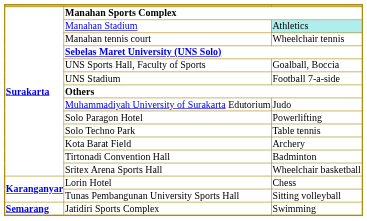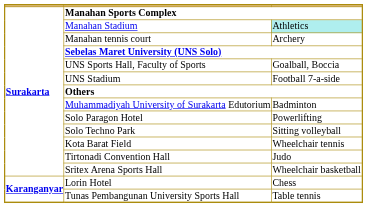(308, 39) Wheelchair tennis -> (289, 39) Archery
(282, 104) Judo -> (294, 104) Badminton
(296, 130) Table tennis -> (307, 130) Sitting volleyball
(289, 143) Archery -> (308, 143) Wheelchair tennis
(294, 156) Badminton -> (282, 156) Judo
(307, 195) Sitting volleyball -> (296, 195) Table tennis
- row: (112, 208)
